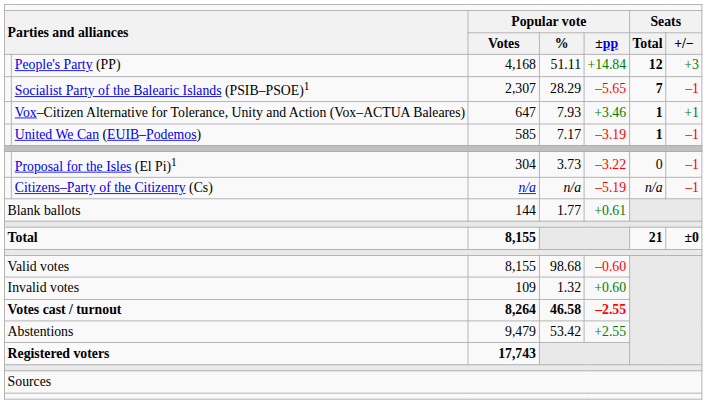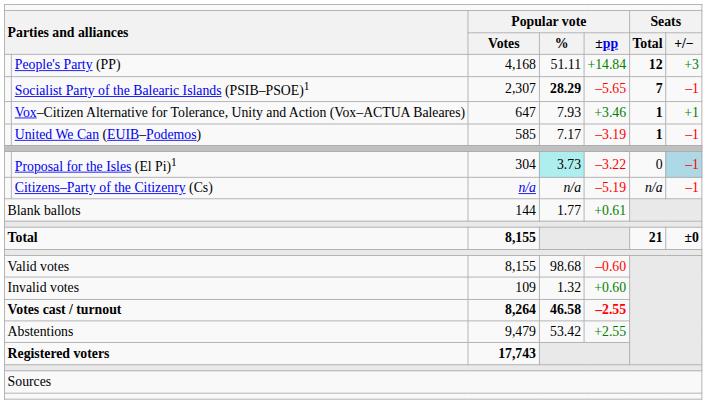(566, 89) normal -> (566, 89) bold
(569, 164) no background -> (569, 164) paleturquoise background
(692, 164) no background -> (692, 164) lightblue background
